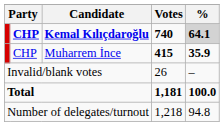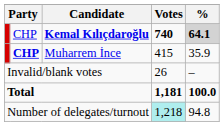(26, 33) bold -> (25, 33) normal
(25, 53) normal -> (26, 53) bold
(164, 53) bold -> (164, 53) normal
(199, 53) bold -> (199, 53) normal
(168, 111) no background -> (168, 111) paleturquoise background
